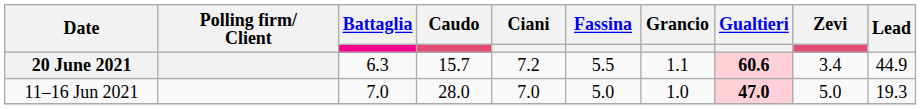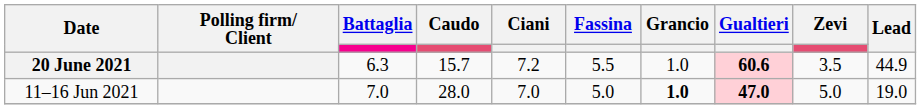(677, 65) 1.1 -> (677, 65) 1.0
(830, 65) 3.4 -> (830, 65) 3.5
(677, 91) normal -> (677, 91) bold
(892, 91) 19.3 -> (892, 91) 19.0
